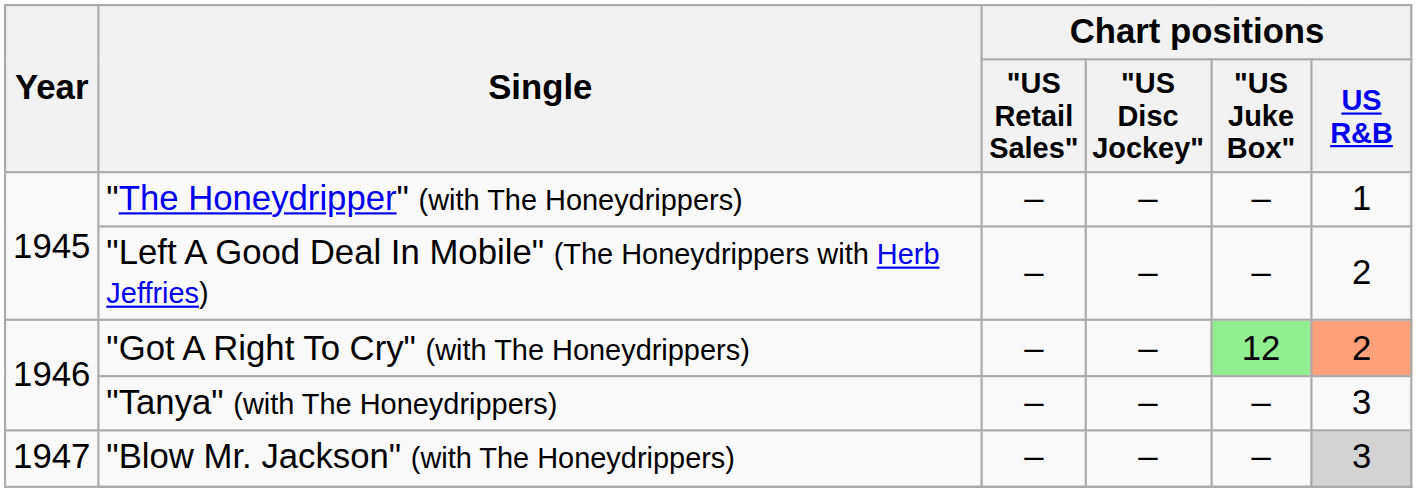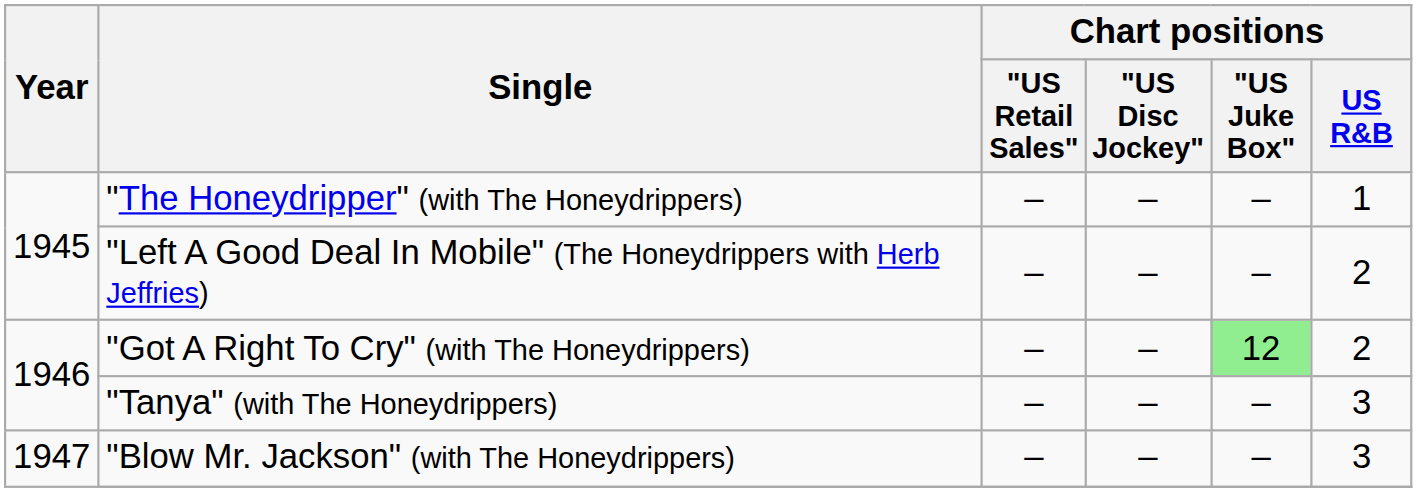(1362, 347) lightsalmon background -> (1362, 347) no background
(1362, 457) lightgrey background -> (1362, 457) no background
